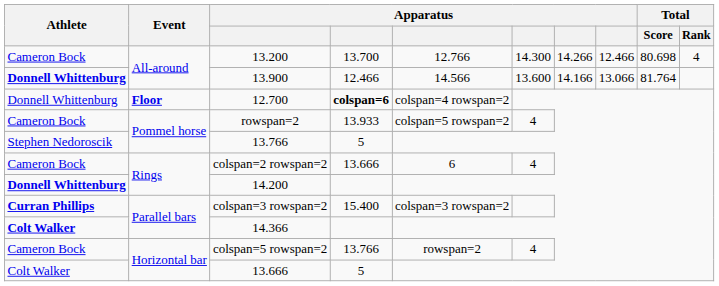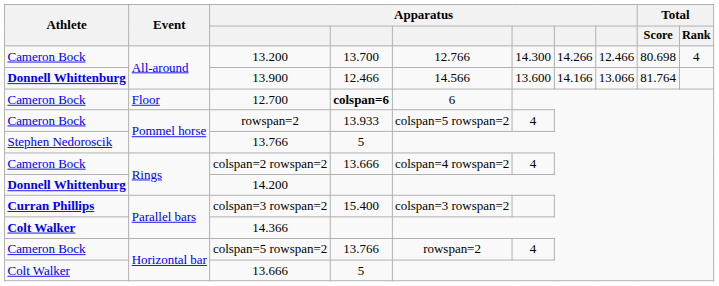(62, 99) Donnell Whittenburg -> (47, 99) Cameron Bock
(147, 99) bold -> (146, 99) normal
(452, 99) colspan=4 rowspan=2 -> (452, 99) 6
(452, 164) 6 -> (452, 164) colspan=4 rowspan=2
